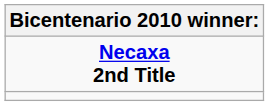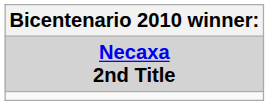(134, 63) no background -> (134, 63) lightgrey background
